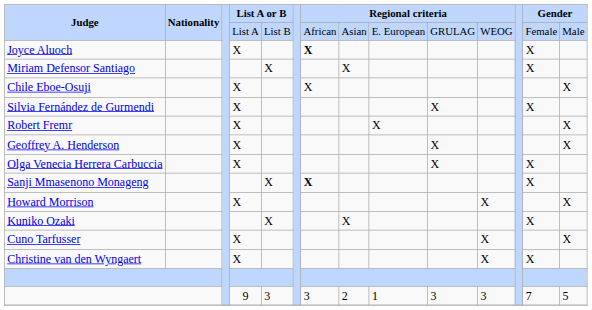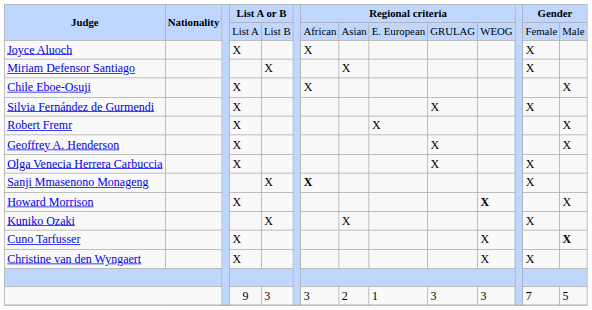(308, 49) bold -> (308, 49) normal
(485, 201) normal -> (485, 201) bold
(567, 239) normal -> (567, 239) bold
